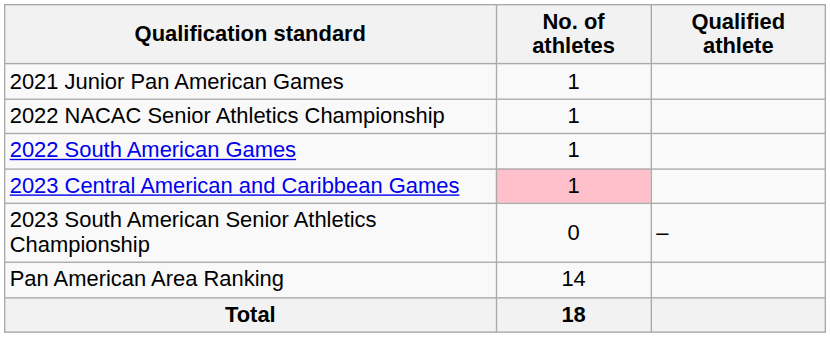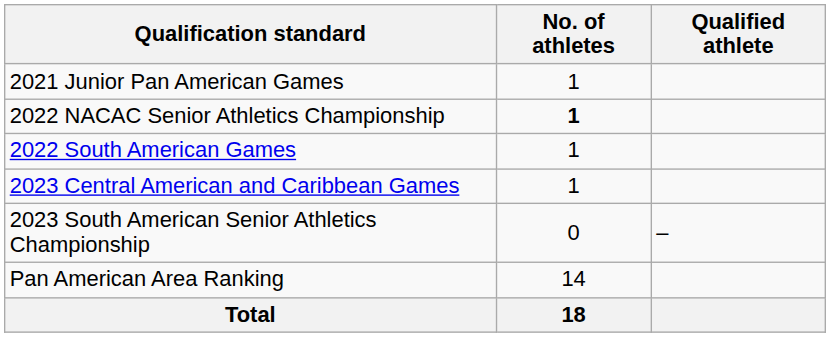(574, 116) normal -> (574, 116) bold
(574, 185) pink background -> (574, 185) no background
